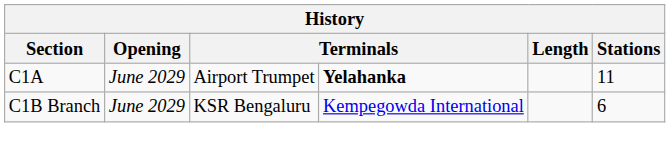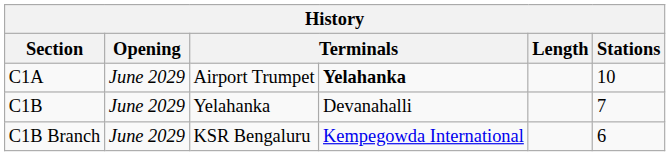(606, 77) 11 -> (606, 77) 10
+ row: (26, 106)
